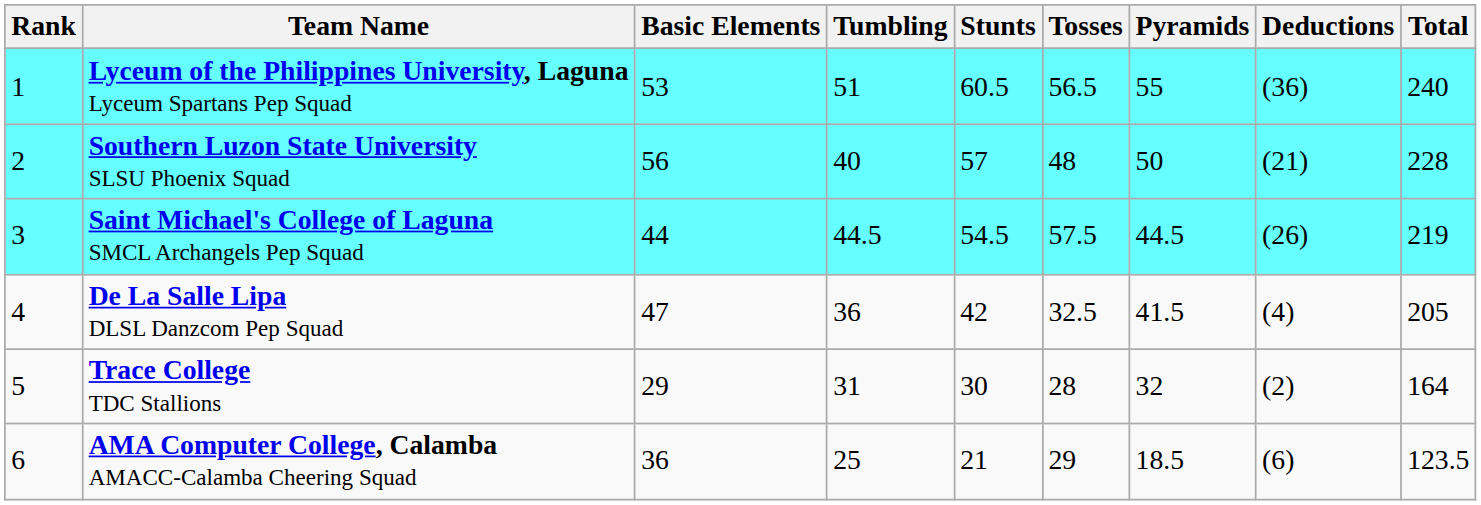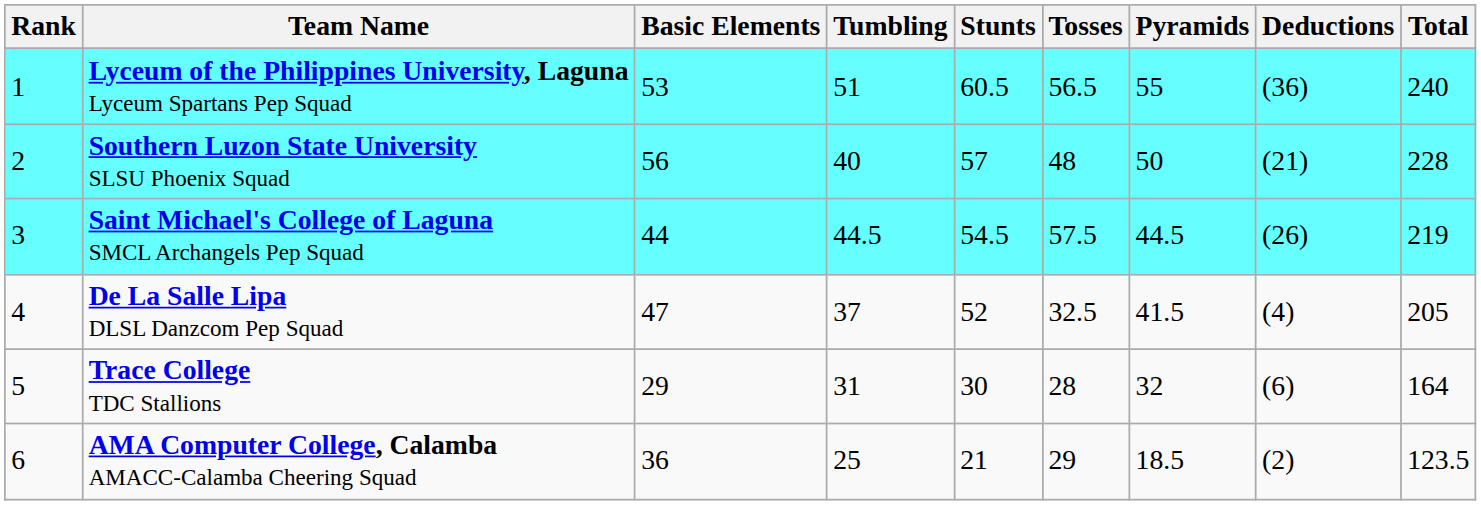(847, 311) 36 -> (847, 311) 37
(974, 311) 42 -> (974, 311) 52
(1278, 386) (2) -> (1278, 386) (6)
(1278, 461) (6) -> (1278, 461) (2)
